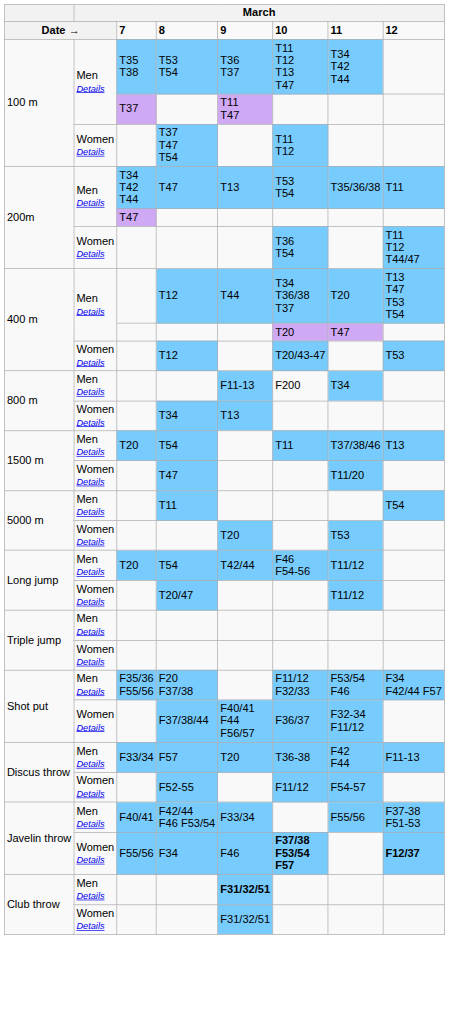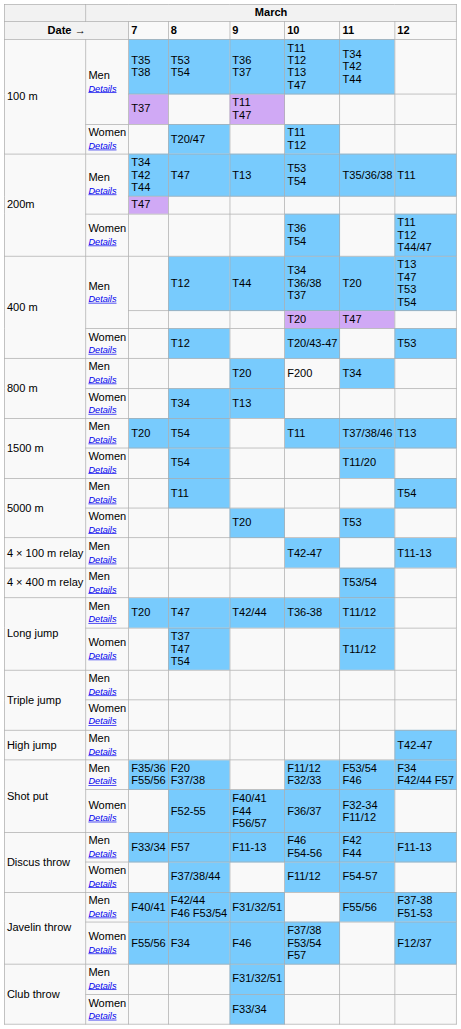(168, 145) T37 T47 T54 -> (188, 139) T20/47
(237, 385) F11-13 -> (242, 373) T20
(168, 475) T47 -> (180, 463) T54
+ row: (45, 553)
+ row: (45, 583)
(168, 565) T54 -> (180, 612) T47
(293, 565) F46 F54-56 -> (305, 612) T36-38
(176, 595) T20/47 -> (180, 649) T37 T47 T54
+ row: (32, 745)
(184, 721) F37/38/44 -> (188, 811) F52-55
(230, 757) T20 -> (249, 847) F11-13
(293, 757) T36-38 -> (305, 847) F46 F54-56
(176, 787) F52-55 -> (196, 877) F37/38/44
(238, 817) F33/34 -> (257, 907) F31/32/51
(292, 853) bold -> (304, 943) normal
(403, 853) bold -> (415, 943) normal
(245, 889) bold -> (257, 979) normal
(245, 919) F31/32/51 -> (250, 1009) F33/34
